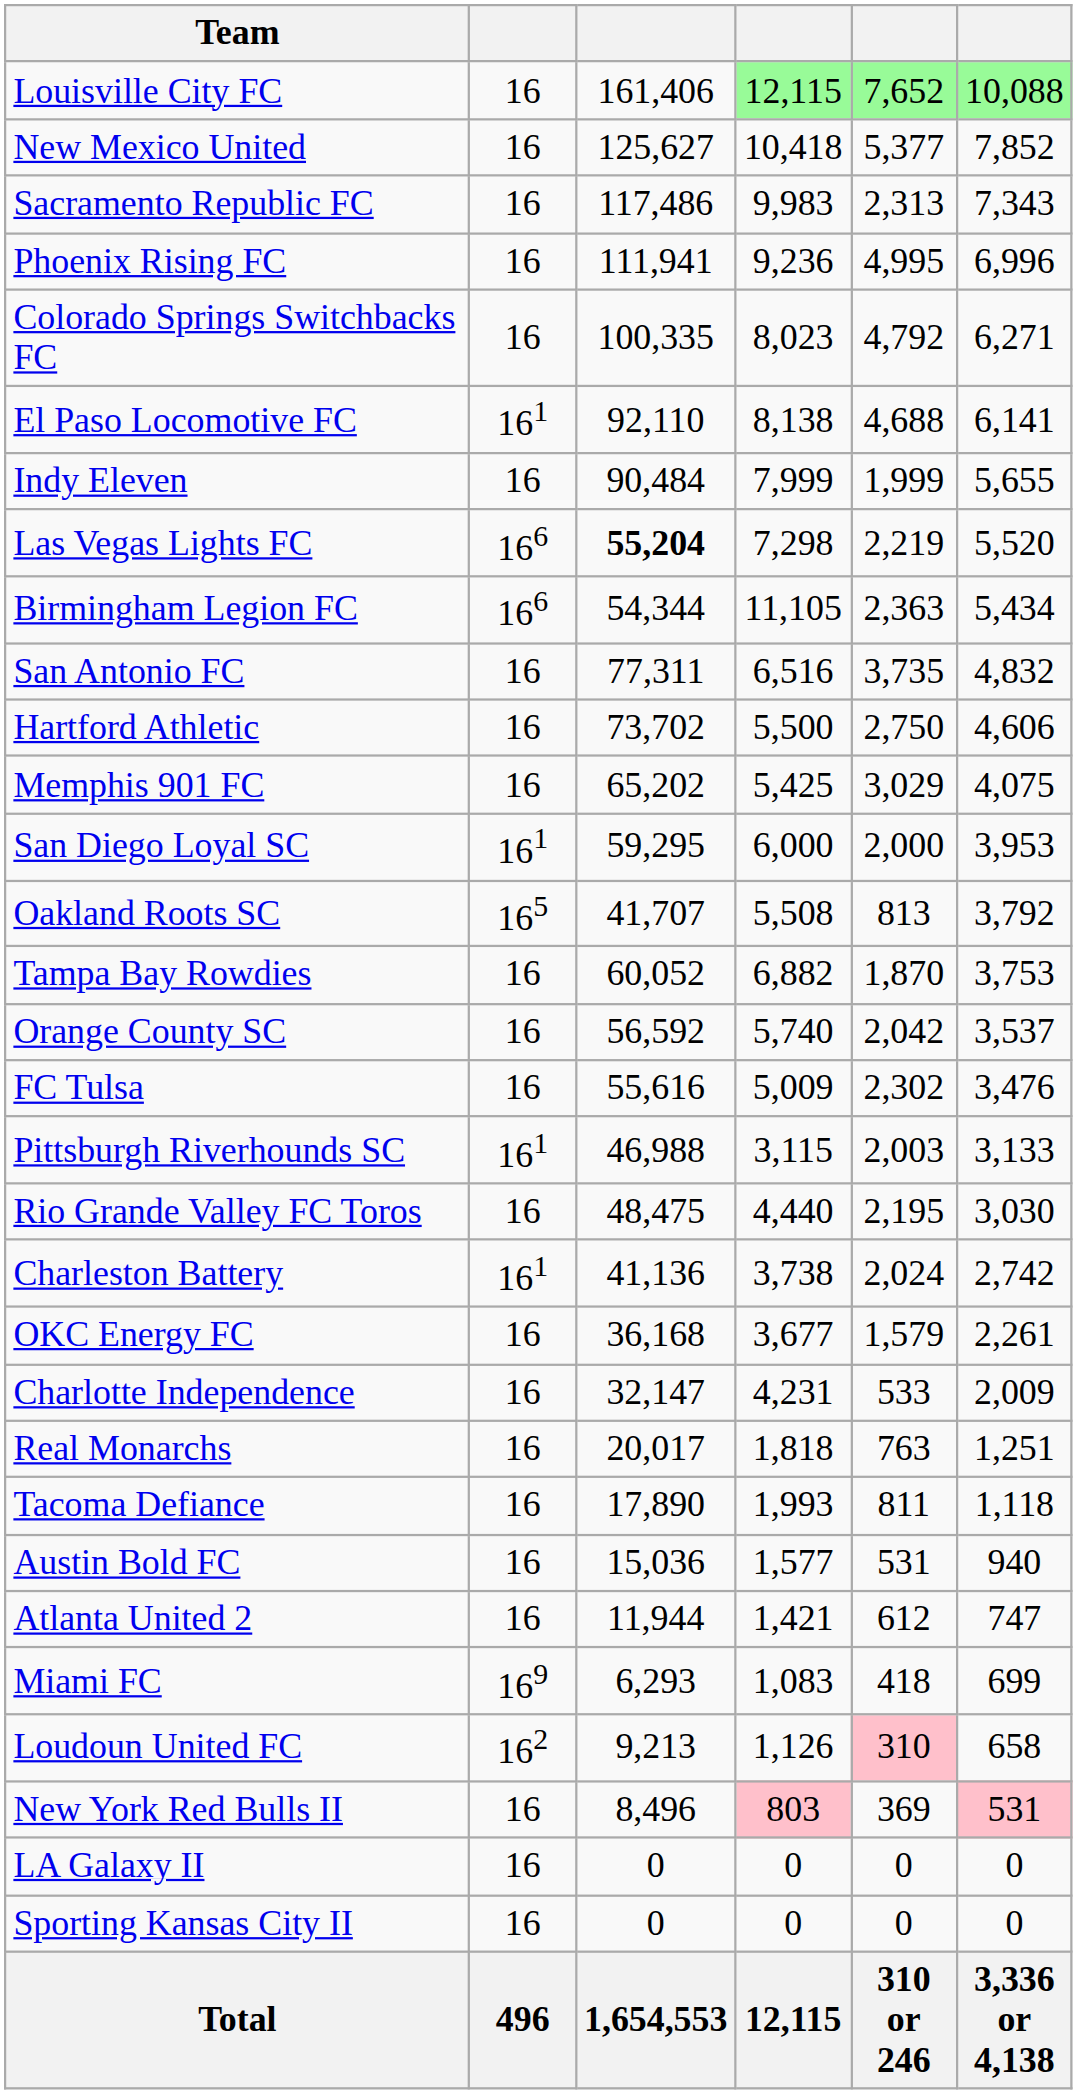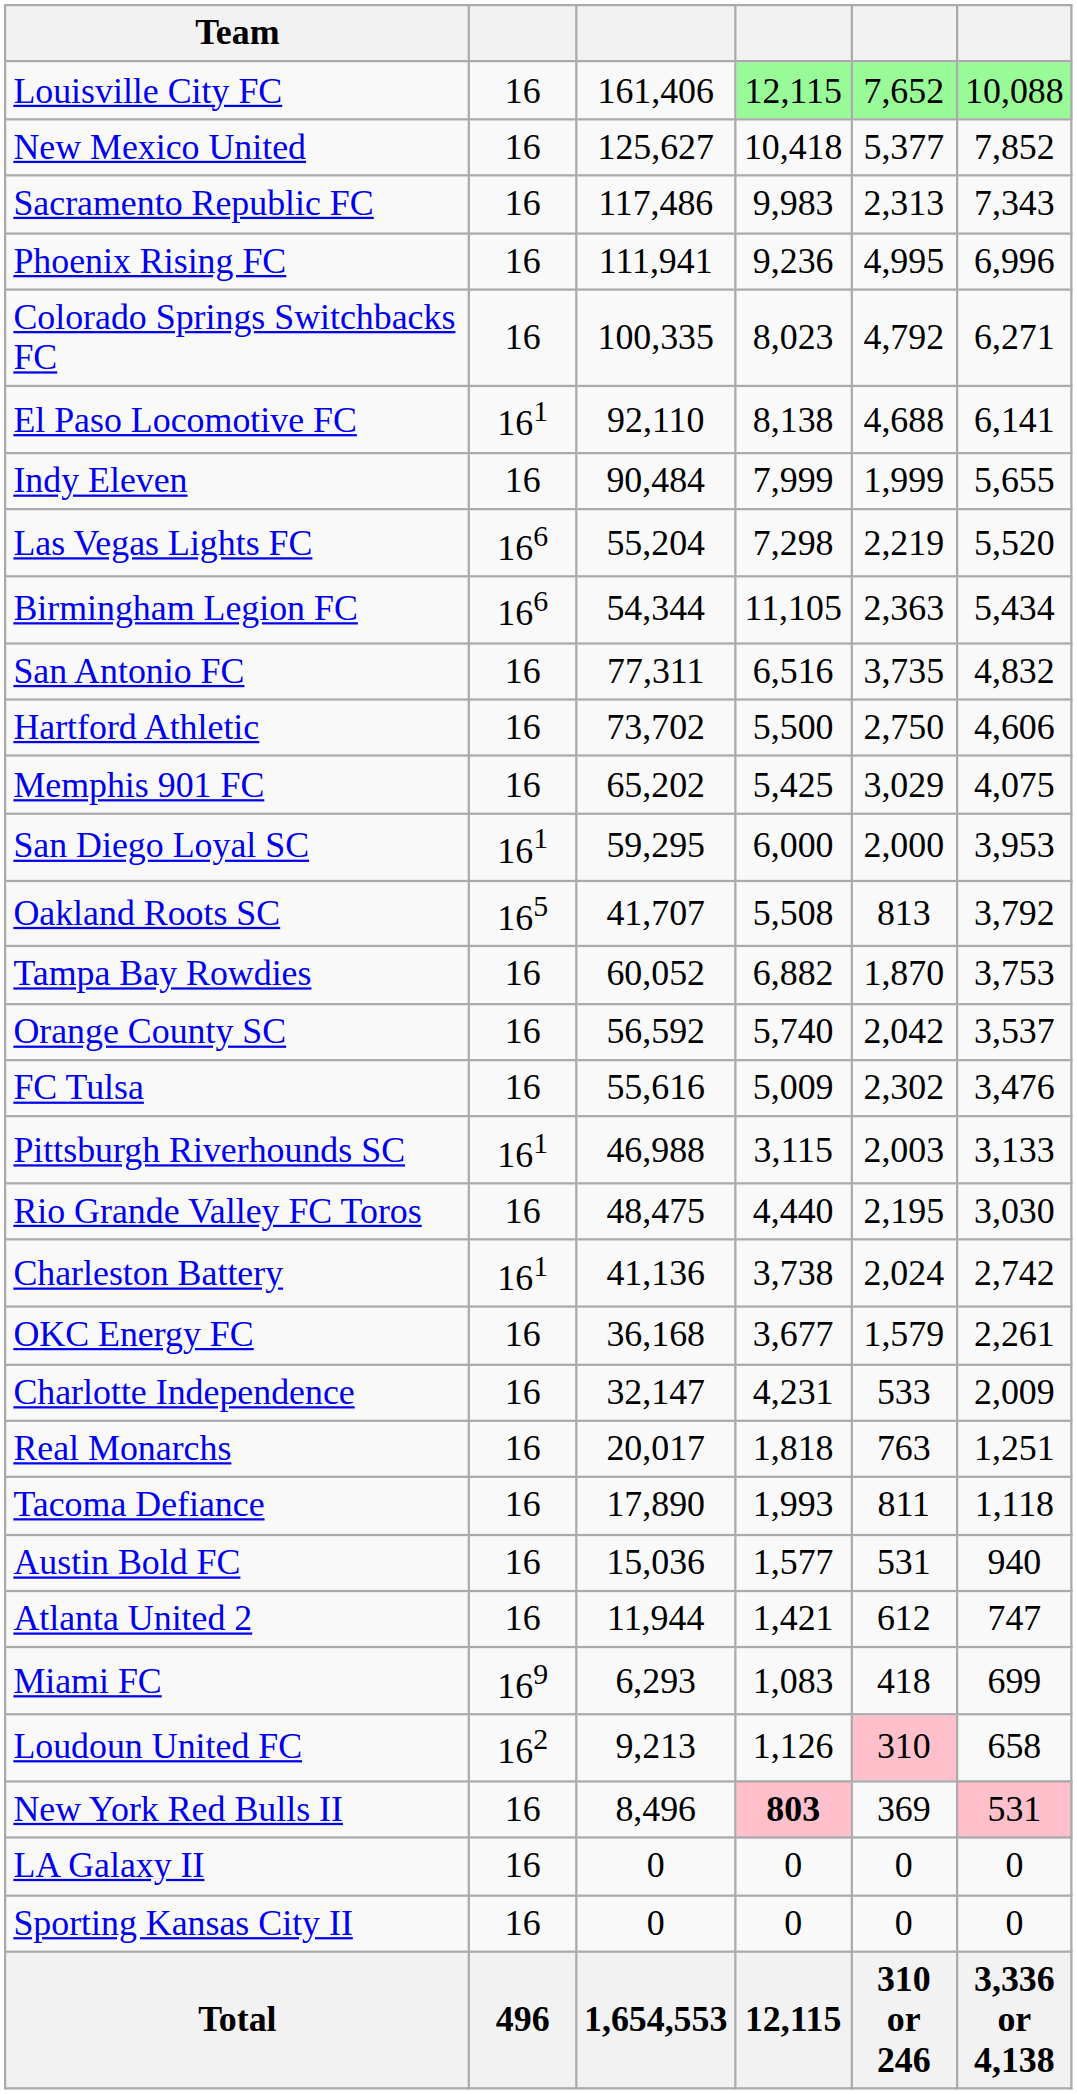(656, 542) bold -> (656, 542) normal
(793, 1808) normal -> (793, 1808) bold
